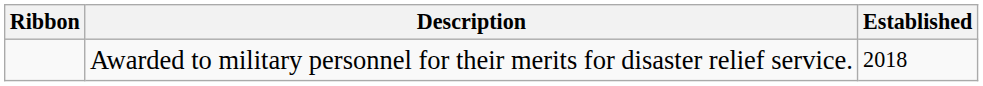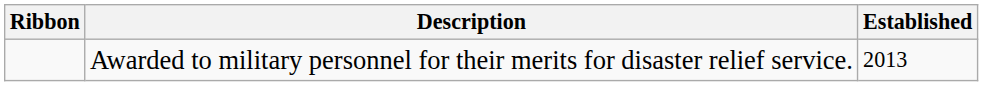(885, 59) 2018 -> (885, 59) 2013
